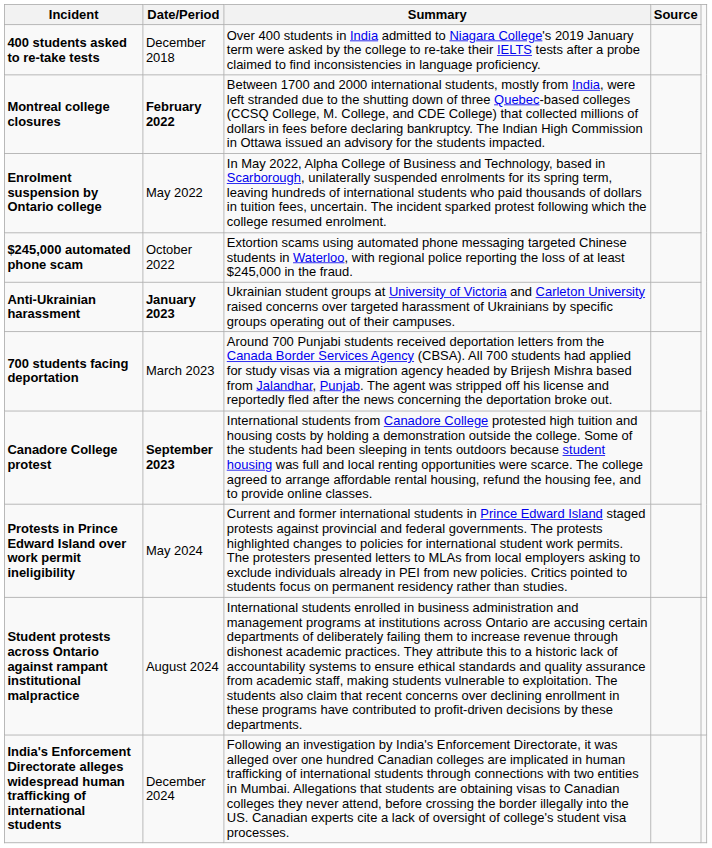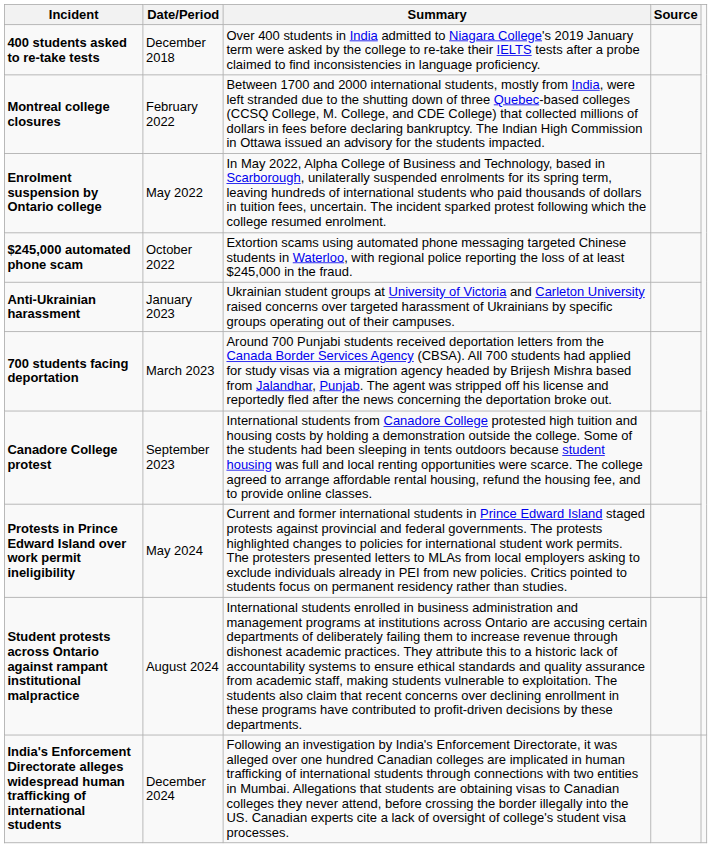(174, 114) bold -> (172, 114) normal
(171, 307) bold -> (169, 307) normal
(179, 457) bold -> (178, 457) normal
